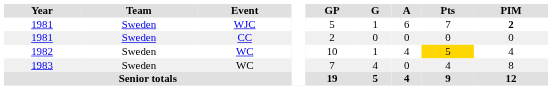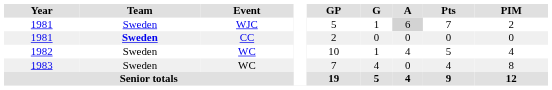(407, 24) no background -> (408, 24) lightgrey background
(511, 24) bold -> (511, 24) normal
(139, 38) normal -> (140, 38) bold
(448, 51) gold background -> (449, 51) no background
